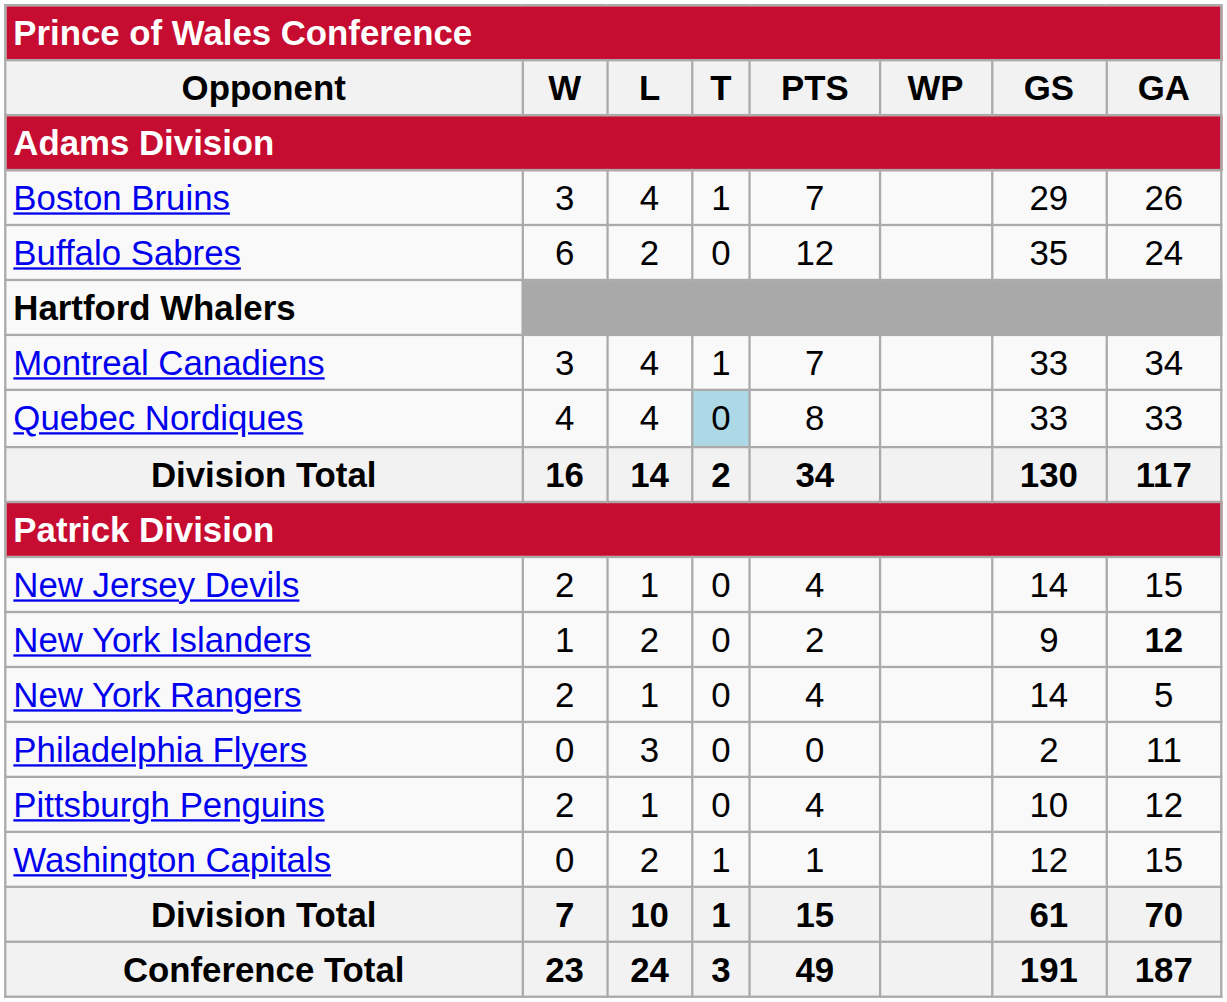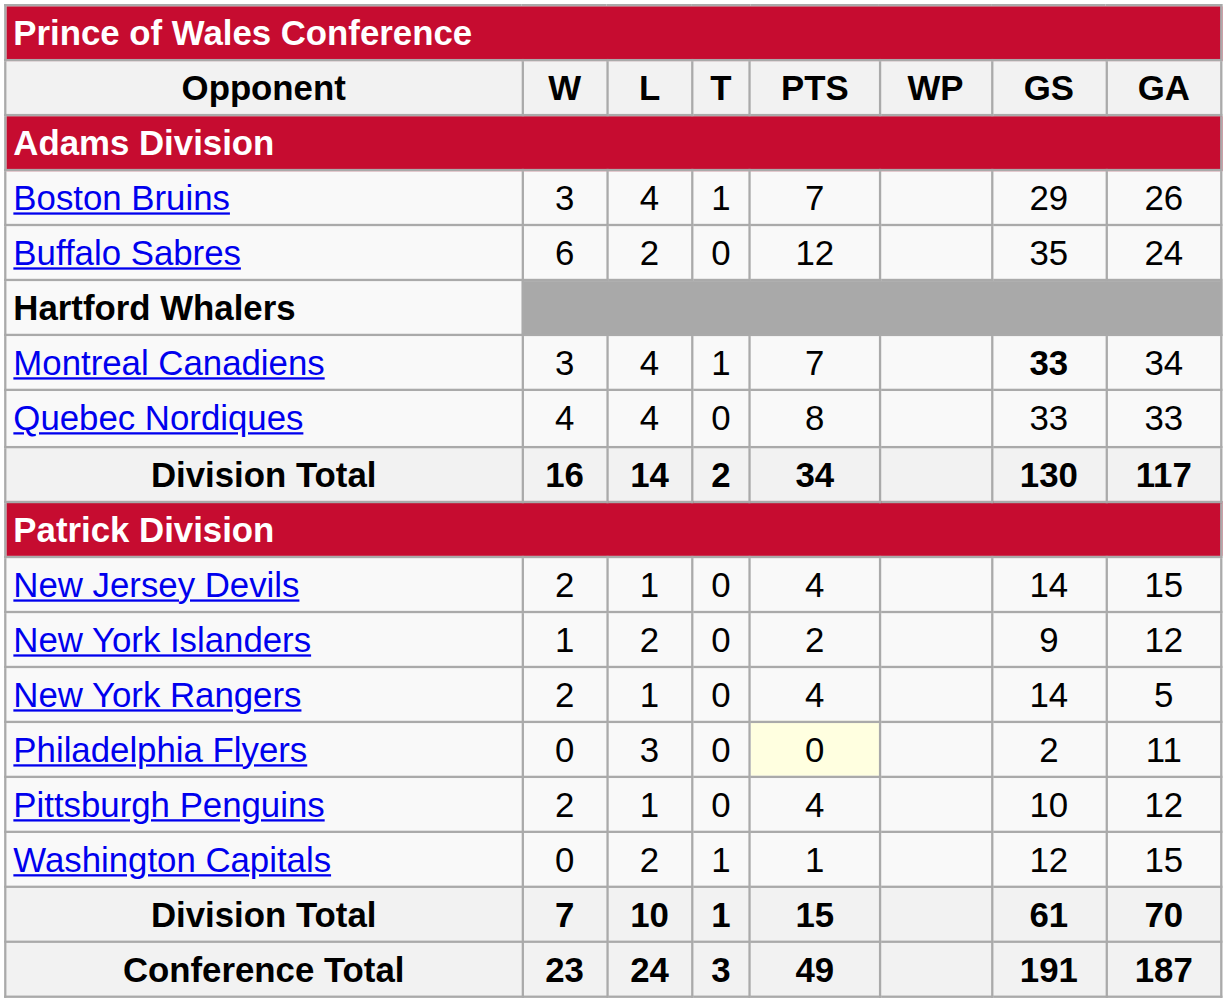(1049, 363) normal -> (1049, 363) bold
(721, 418) lightblue background -> (721, 418) no background
(1164, 639) bold -> (1164, 639) normal
(815, 749) no background -> (815, 749) lightyellow background
